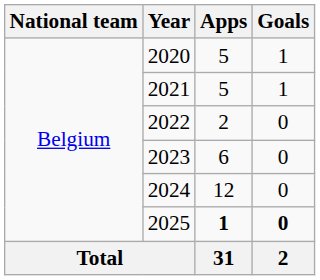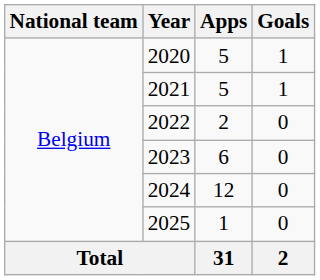(224, 223) bold -> (224, 223) normal
(283, 223) bold -> (283, 223) normal
